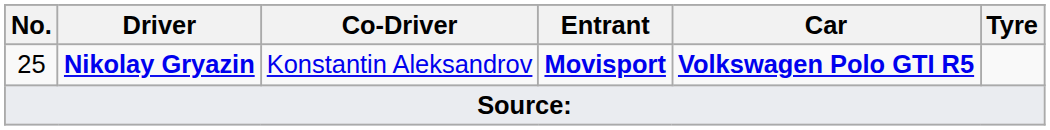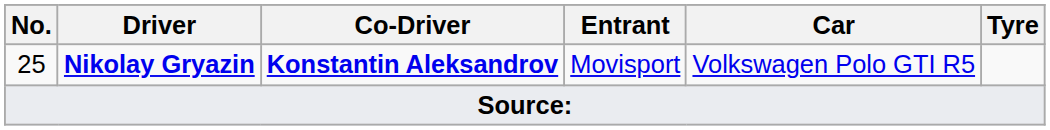(400, 65) normal -> (412, 65) bold
(605, 65) bold -> (625, 65) normal
(826, 65) bold -> (834, 65) normal
